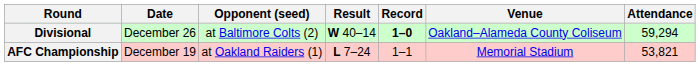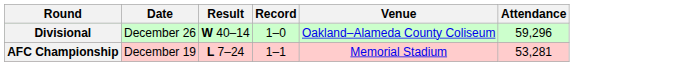- column: (262, 14)
(402, 33) bold -> (276, 33) normal
(660, 33) 59,294 -> (534, 33) 59,296
(660, 52) 53,821 -> (534, 52) 53,281
